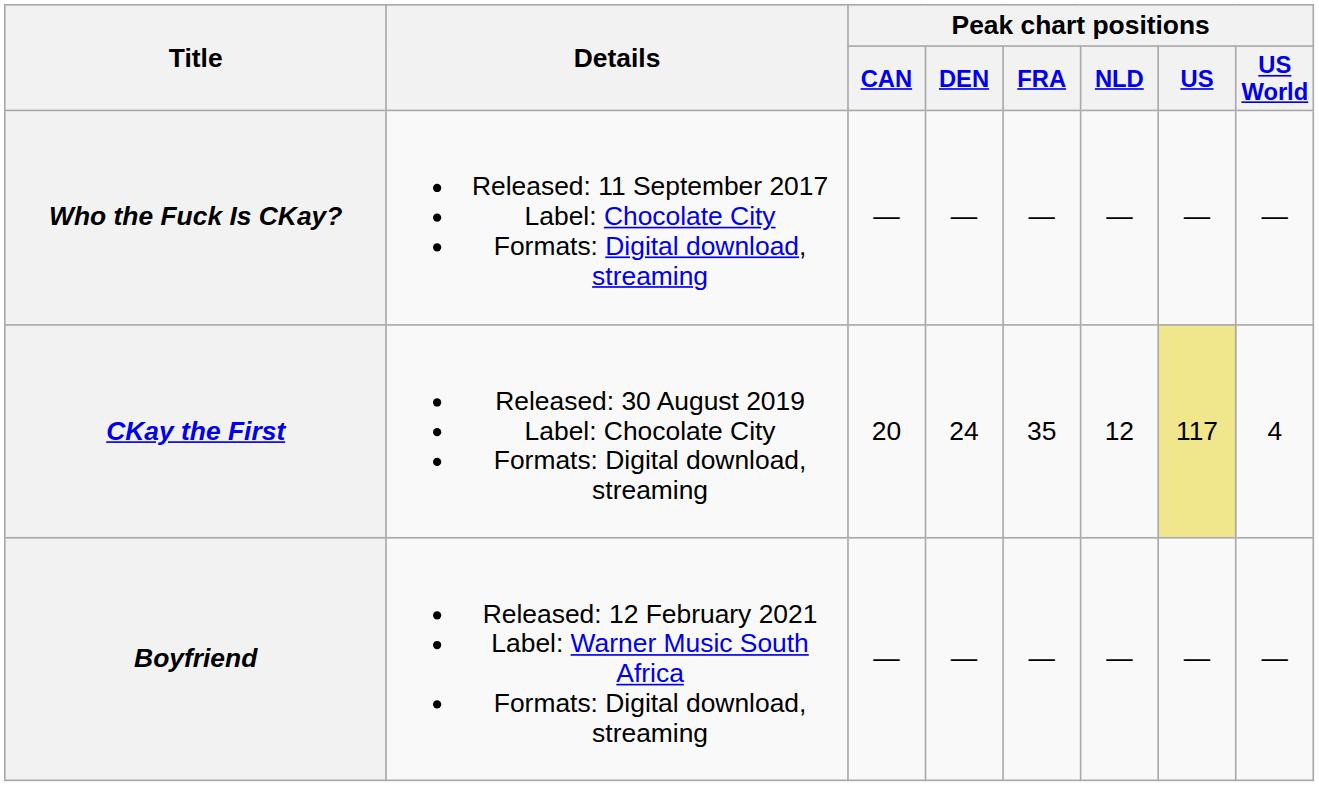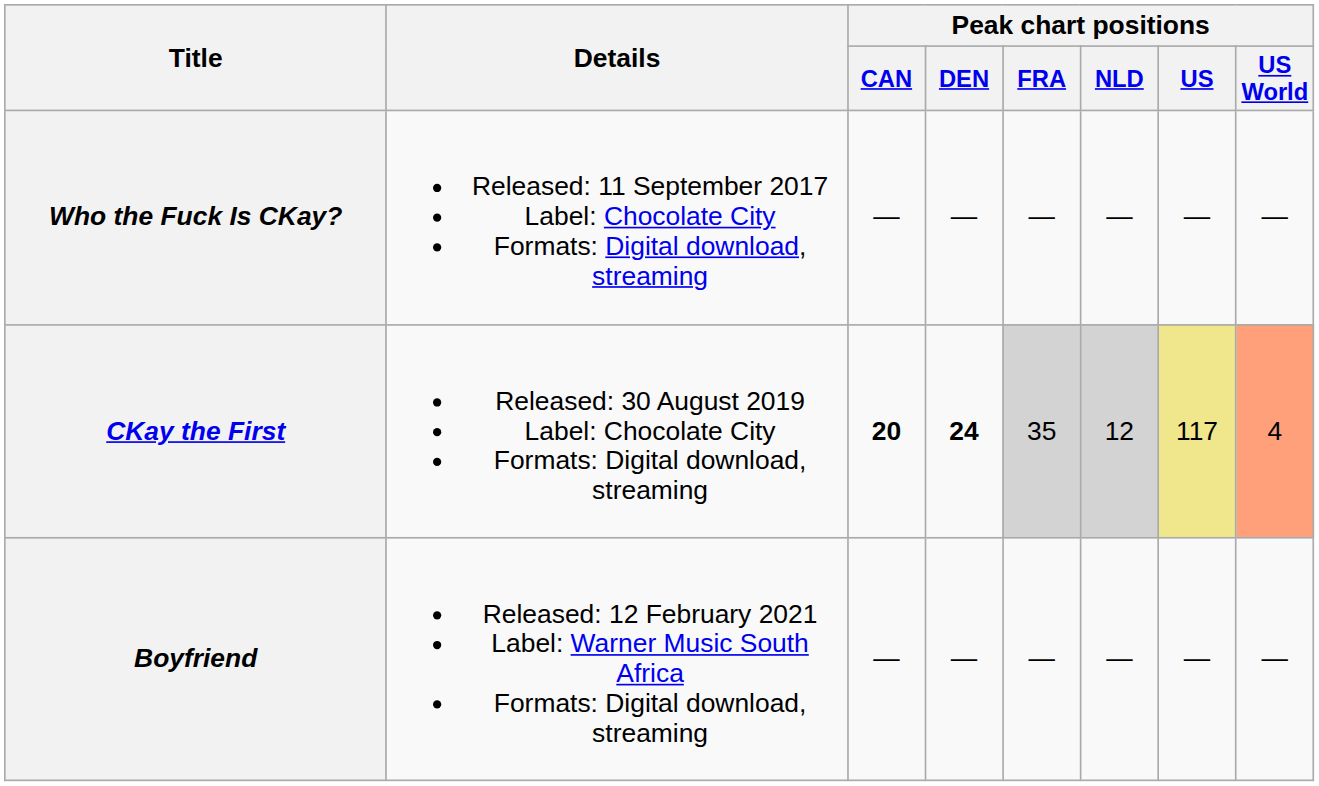(886, 430) normal -> (886, 430) bold
(964, 430) normal -> (964, 430) bold
(1042, 430) no background -> (1042, 430) lightgrey background
(1119, 430) no background -> (1119, 430) lightgrey background
(1275, 430) no background -> (1275, 430) lightsalmon background
